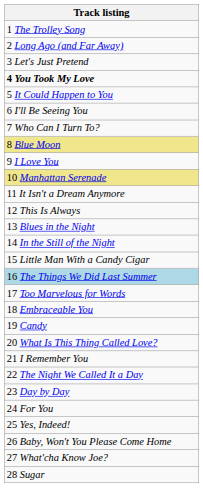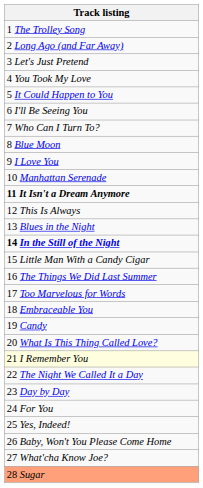(50, 78) bold -> (49, 78) normal
(34, 144) khaki background -> (34, 144) no background
(56, 177) khaki background -> (56, 177) no background
(66, 194) normal -> (68, 194) bold
(61, 243) normal -> (63, 243) bold
(82, 276) lightblue background -> (82, 276) no background
(47, 359) no background -> (47, 359) lightyellow background
(26, 474) no background -> (26, 474) lightsalmon background
